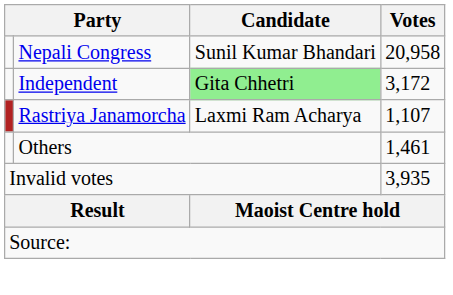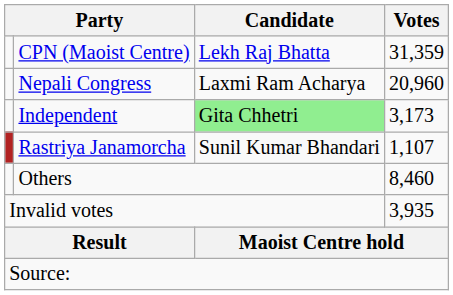+ row: (104, 52)
(285, 52) Sunil Kumar Bhandari -> (282, 83) Laxmi Ram Acharya
(413, 52) 20,958 -> (417, 83) 20,960
(408, 83) 3,172 -> (412, 115) 3,173
(278, 115) Laxmi Ram Acharya -> (289, 147) Sunil Kumar Bhandari
(408, 147) 1,461 -> (412, 178) 8,460
